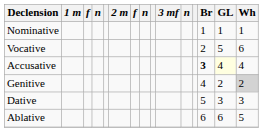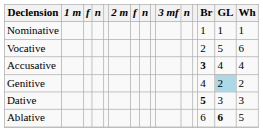(220, 65) lightyellow background -> (220, 65) no background
(220, 83) no background -> (220, 83) lightblue background
(241, 83) lightgrey background -> (241, 83) no background
(203, 100) normal -> (203, 100) bold
(220, 118) normal -> (220, 118) bold
